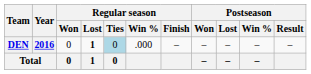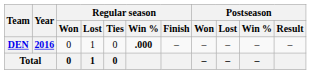(92, 45) bold -> (92, 45) normal
(115, 45) lightblue background -> (115, 45) no background
(143, 45) normal -> (143, 45) bold
